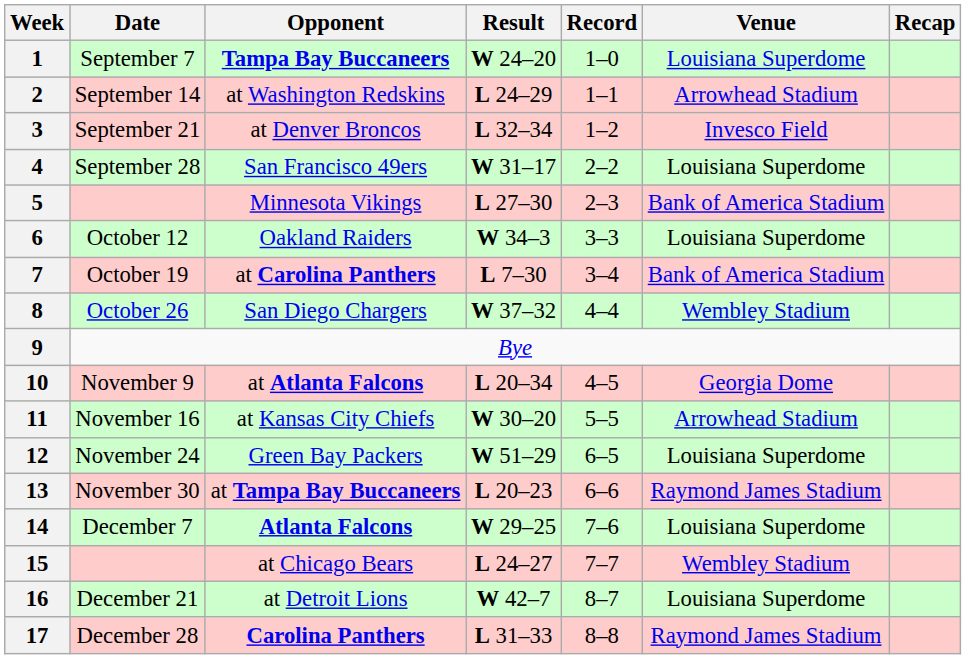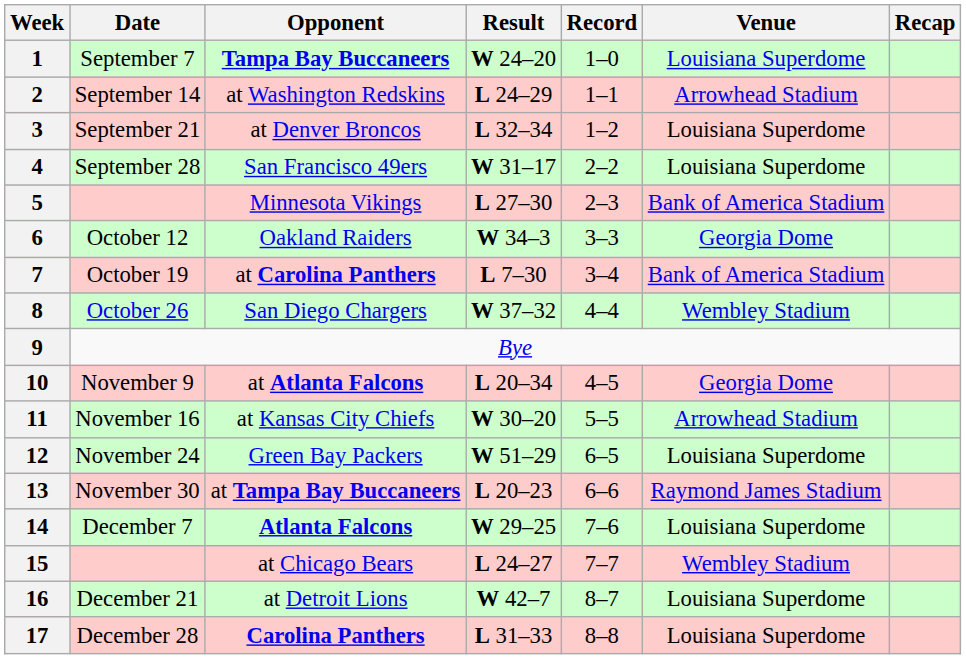(766, 130) Invesco Field -> (766, 130) Louisiana Superdome
(766, 238) Louisiana Superdome -> (766, 238) Georgia Dome
(766, 635) Raymond James Stadium -> (766, 635) Louisiana Superdome
